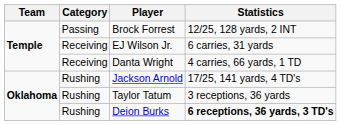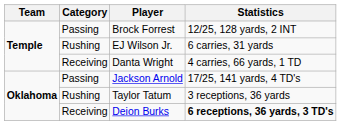(85, 46) Receiving -> (81, 46) Rushing
(81, 79) Rushing -> (80, 79) Passing
(81, 112) Rushing -> (85, 112) Receiving
